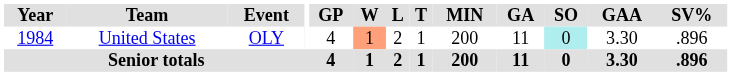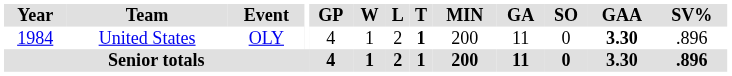(370, 37) lightsalmon background -> (370, 37) no background
(421, 37) normal -> (421, 37) bold
(566, 37) paleturquoise background -> (566, 37) no background
(622, 37) normal -> (622, 37) bold
